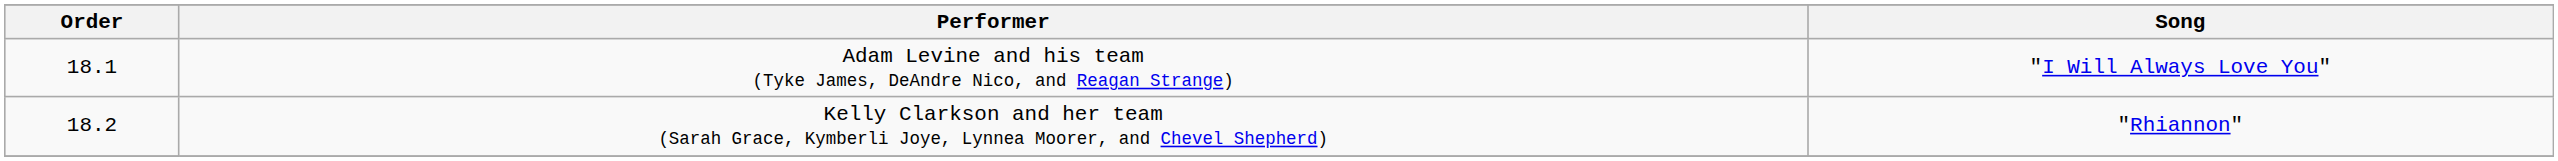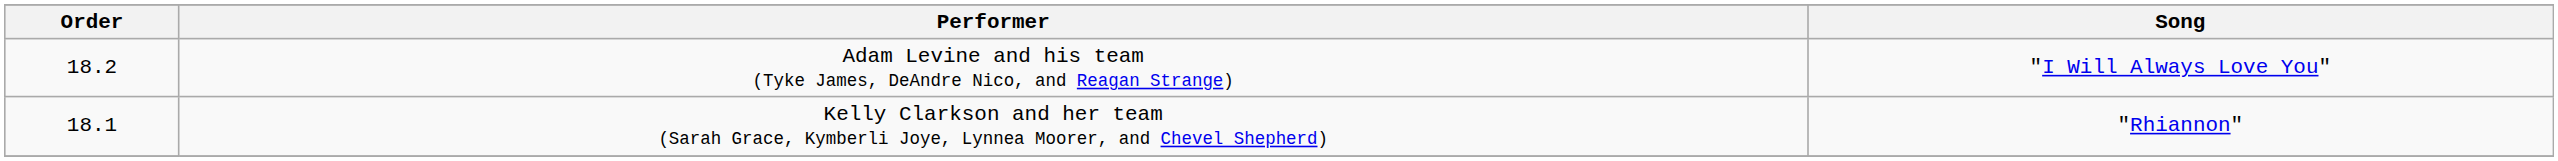(92, 68) 18.1 -> (92, 68) 18.2
(92, 126) 18.2 -> (92, 126) 18.1
